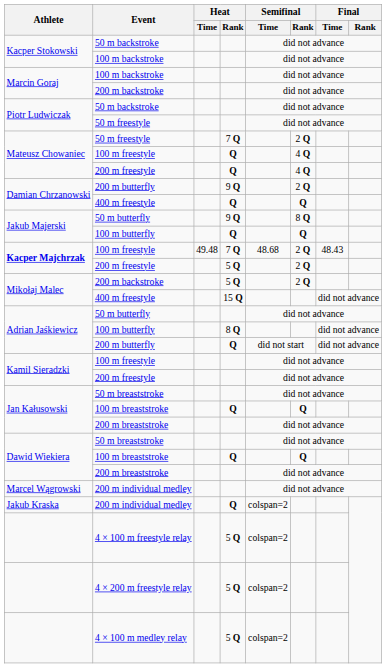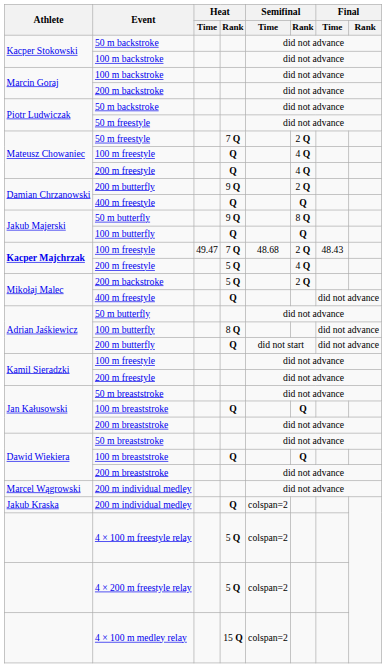(207, 250) 49.48 -> (207, 250) 49.47
(303, 266) 2 Q -> (303, 266) 4 Q
(233, 298) 15 Q -> (233, 298) Q
(233, 638) 5 Q -> (233, 638) 15 Q
